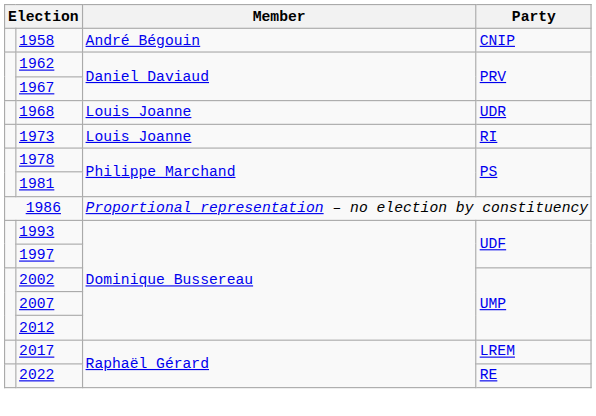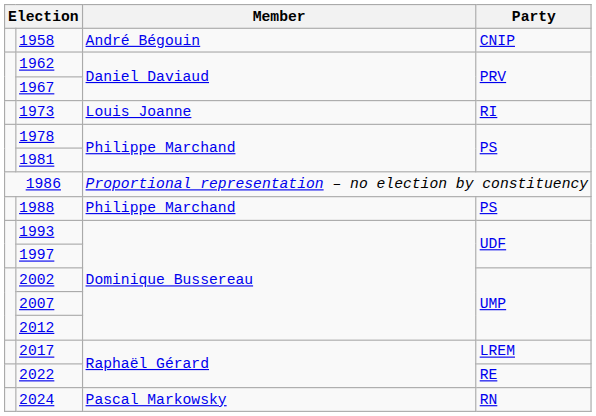- row: (37, 112)
+ row: (37, 208)
+ row: (37, 400)
